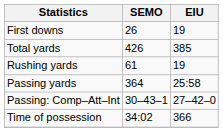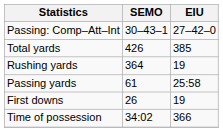rows swapped: (35, 30) <-> (63, 100)
(131, 65) 61 -> (134, 65) 364
(134, 83) 364 -> (131, 83) 61
